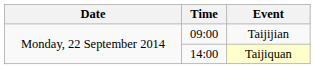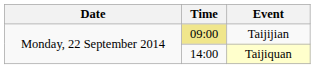(204, 34) no background -> (204, 34) khaki background
